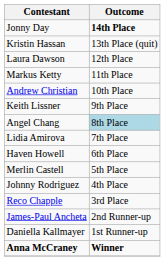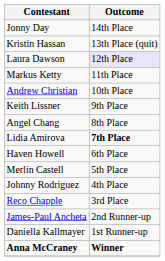(113, 28) bold -> (112, 28) normal
(112, 59) no background -> (112, 59) lavender background
(110, 122) lightblue background -> (110, 122) no background
(110, 138) normal -> (111, 138) bold
